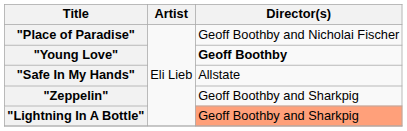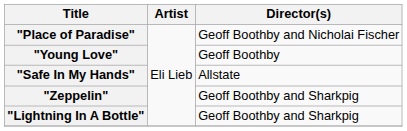(243, 55) bold -> (239, 55) normal
(278, 116) lightsalmon background -> (278, 116) no background
